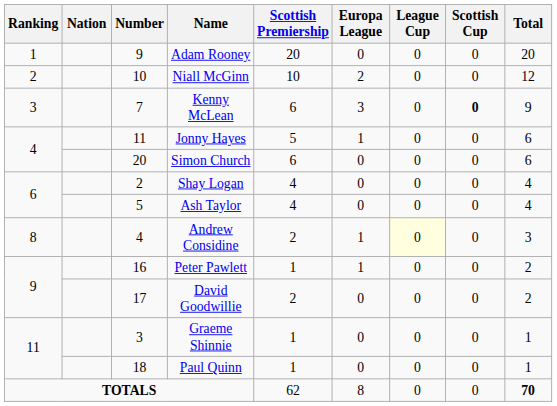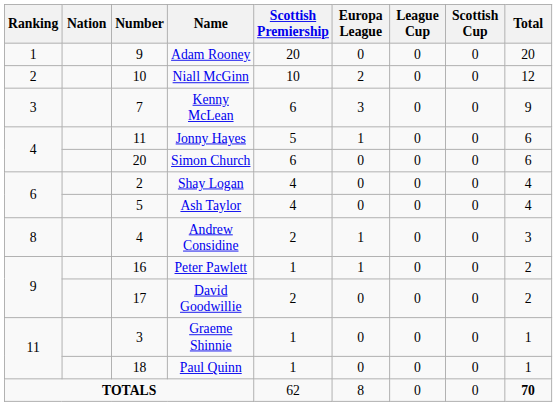(475, 107) bold -> (475, 107) normal
(417, 236) lightyellow background -> (417, 236) no background
